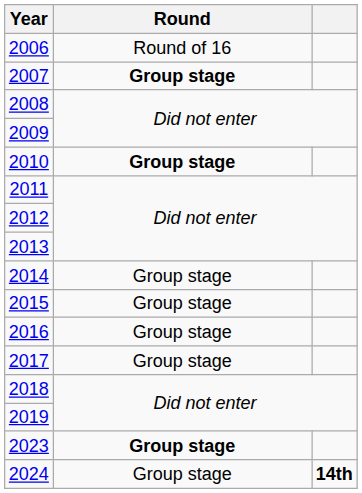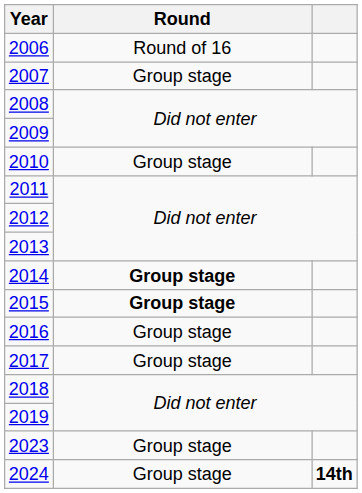(182, 76) bold -> (182, 76) normal
(182, 161) bold -> (182, 161) normal
(182, 275) normal -> (182, 275) bold
(182, 304) normal -> (182, 304) bold
(182, 446) bold -> (182, 446) normal
